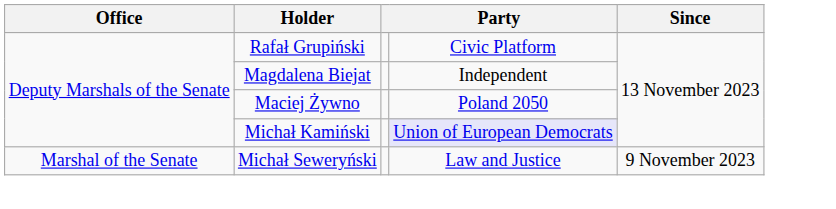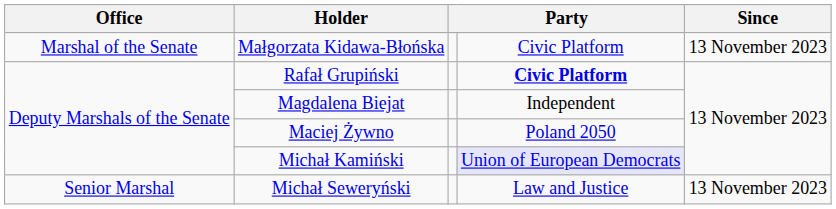+ row: (341, 47)
(503, 47) normal -> (571, 75) bold
(119, 160) Marshal of the Senate -> (119, 189) Senior Marshal
(690, 160) 9 November 2023 -> (758, 189) 13 November 2023
